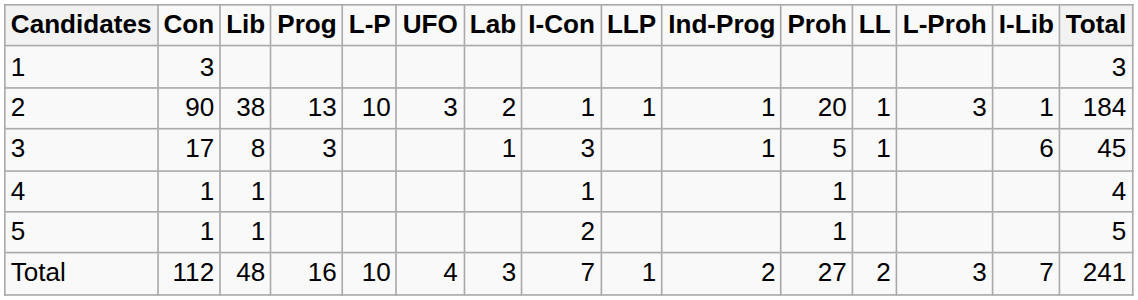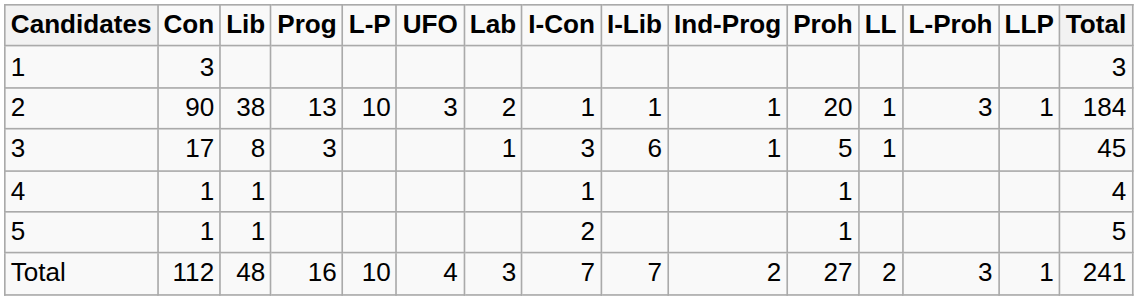columns swapped: (1026, 25) <-> (632, 25)
